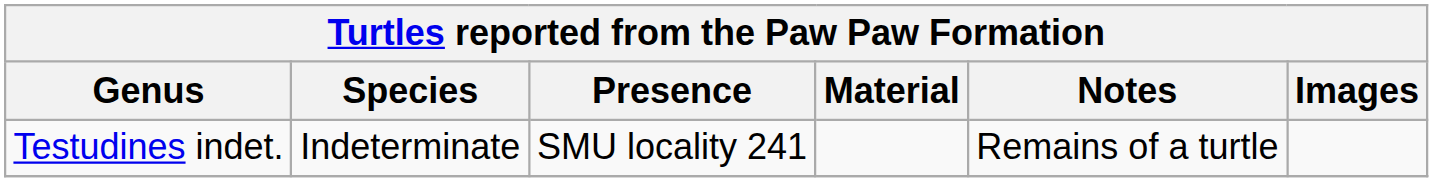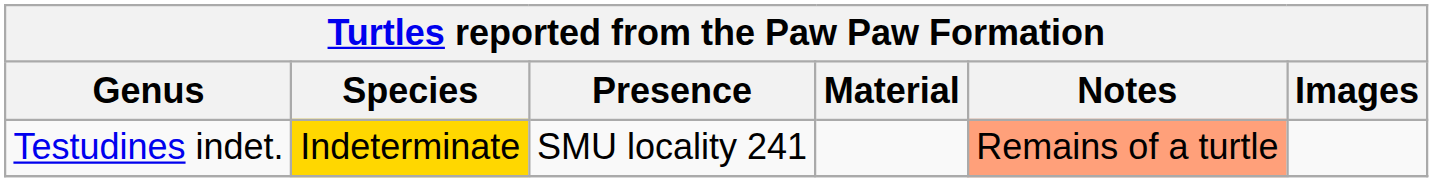(410, 147) no background -> (410, 147) gold background
(1127, 147) no background -> (1127, 147) lightsalmon background
